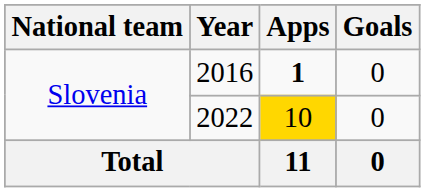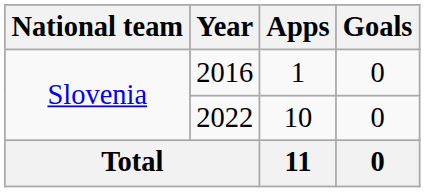(298, 72) bold -> (298, 72) normal
(298, 117) gold background -> (298, 117) no background
